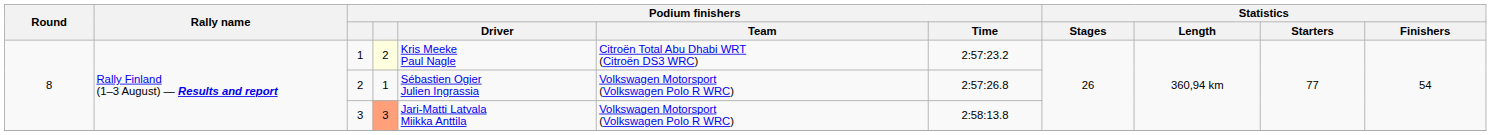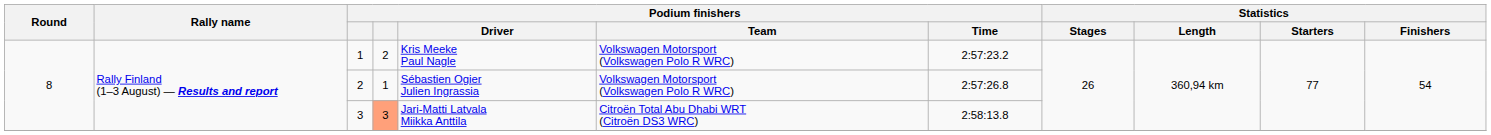(385, 55) lightyellow background -> (385, 55) no background
(673, 55) Citroën Total Abu Dhabi WRT (Citroën DS3 WRC) -> (667, 55) Volkswagen Motorsport (Volkswagen Polo R WRC)
(667, 115) Volkswagen Motorsport (Volkswagen Polo R WRC) -> (673, 115) Citroën Total Abu Dhabi WRT (Citroën DS3 WRC)
